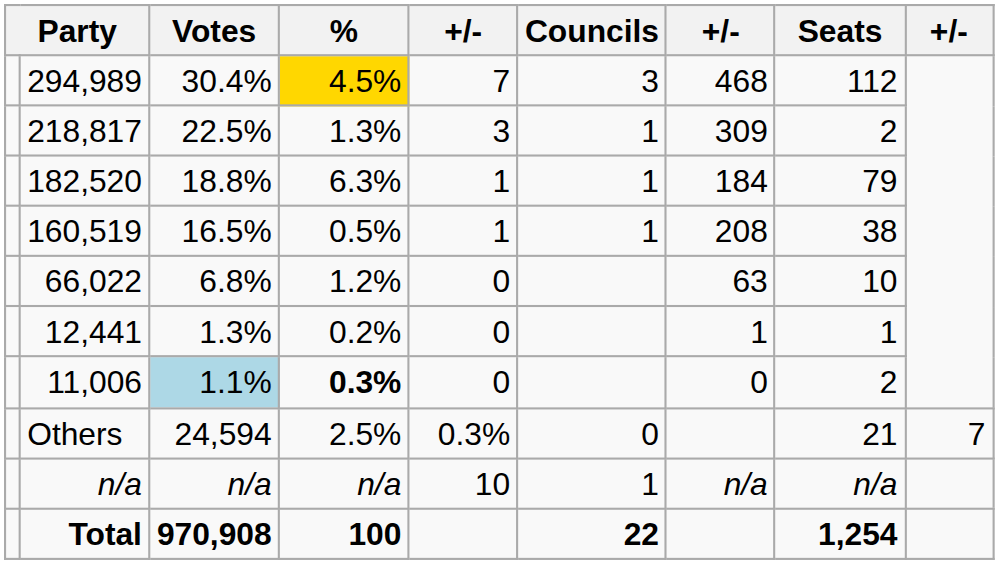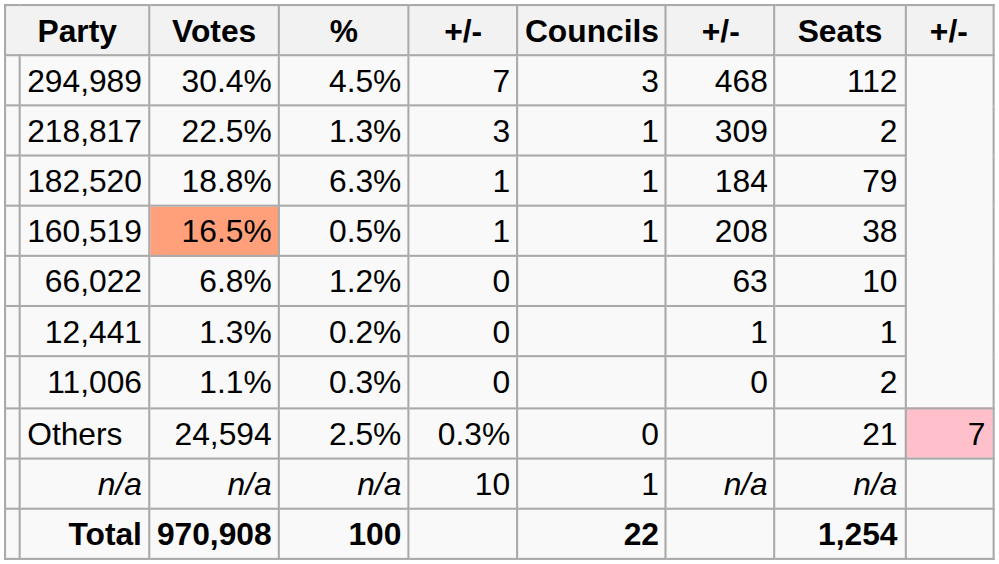(365, 81) gold background -> (365, 81) no background
(227, 232) no background -> (227, 232) lightsalmon background
(235, 382) lightblue background -> (235, 382) no background
(365, 382) bold -> (365, 382) normal
(977, 433) no background -> (977, 433) pink background
